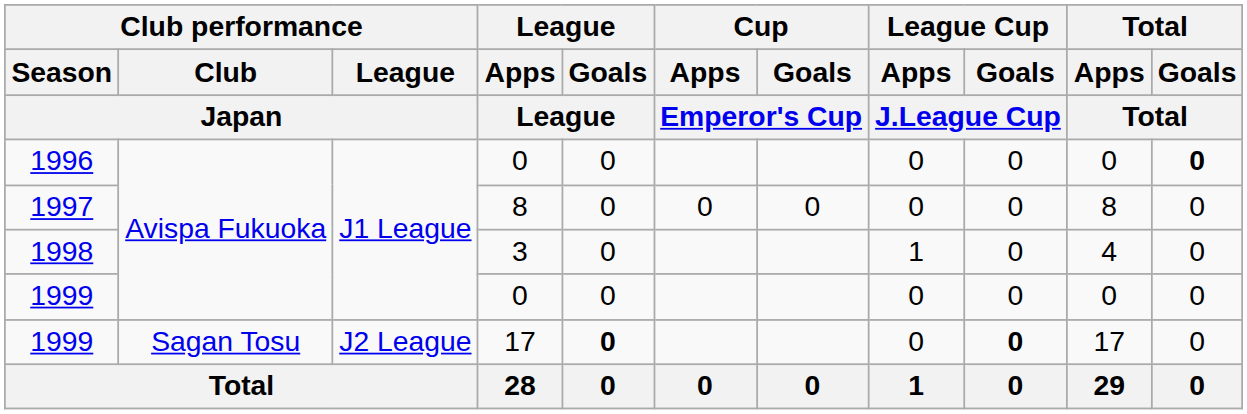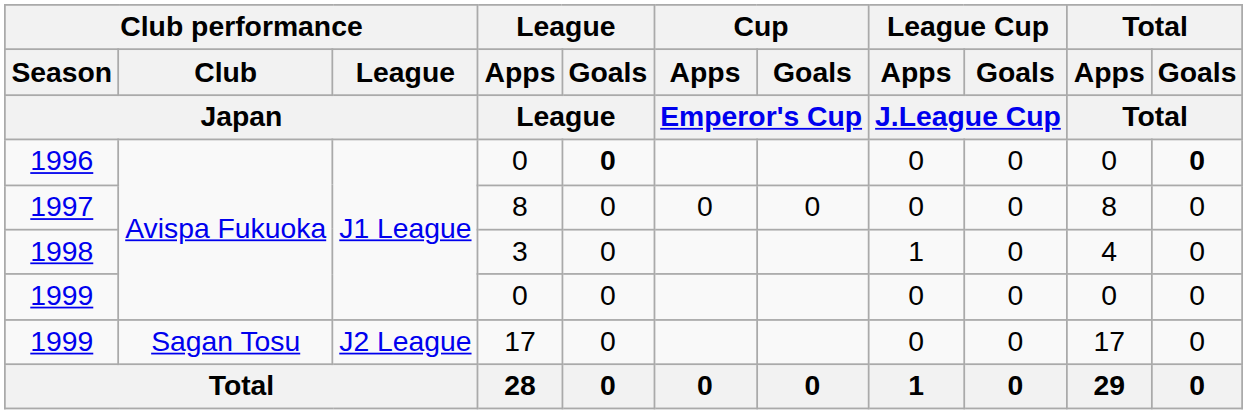(608, 161) normal -> (608, 161) bold
(608, 341) bold -> (608, 341) normal
(1015, 341) bold -> (1015, 341) normal
